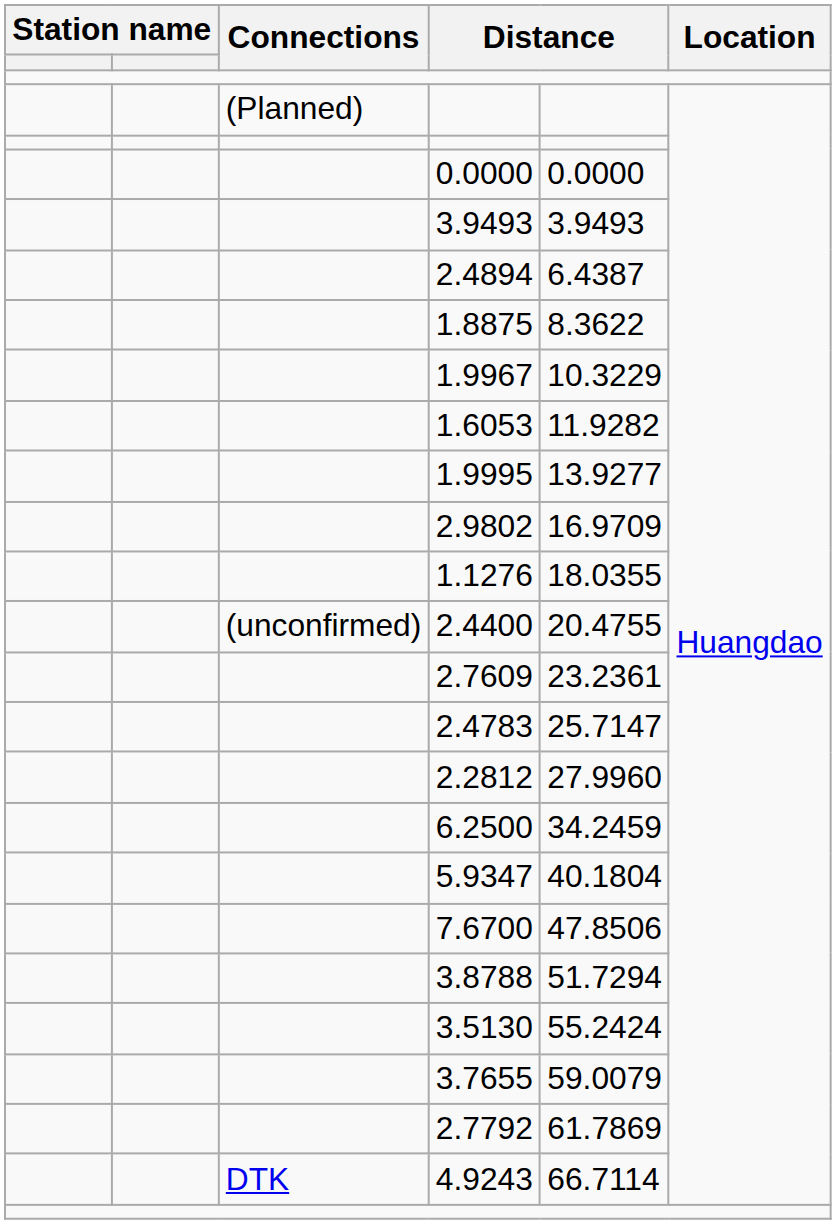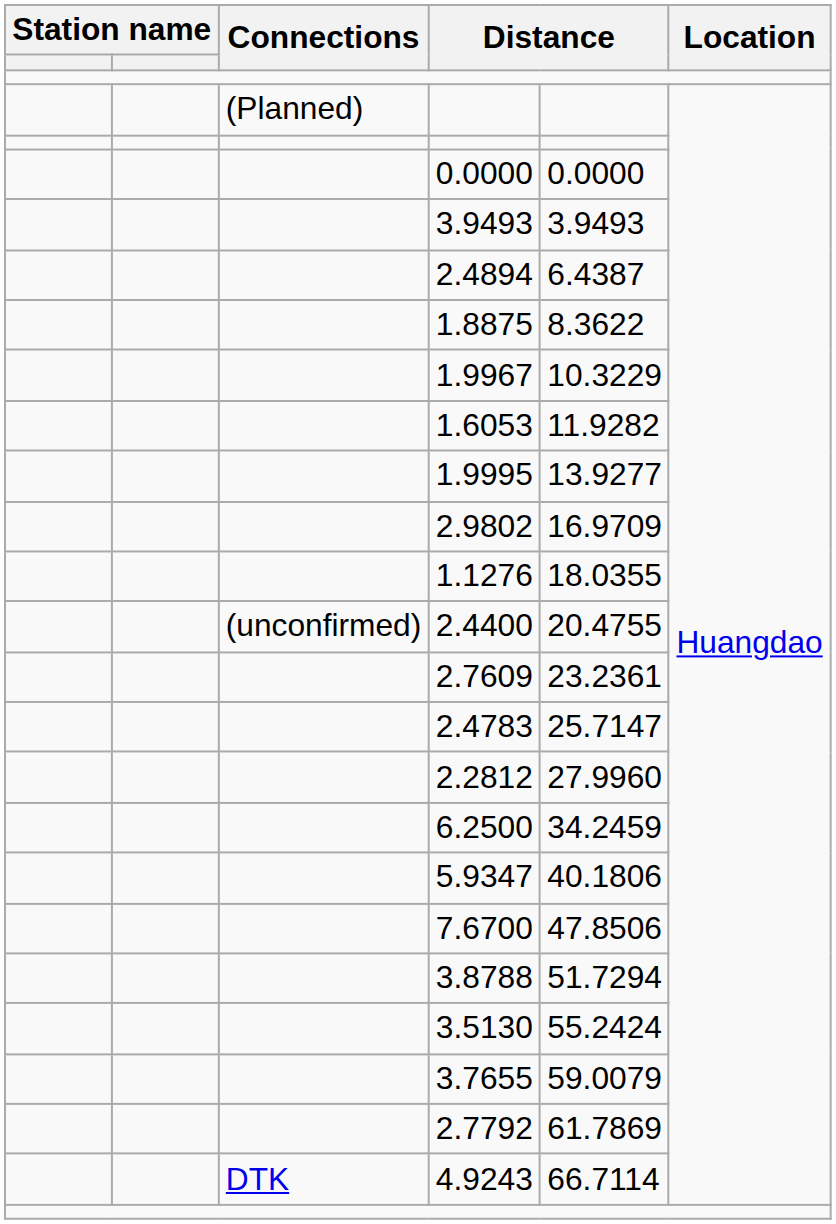(605, 877) 40.1804 -> (605, 877) 40.1806
